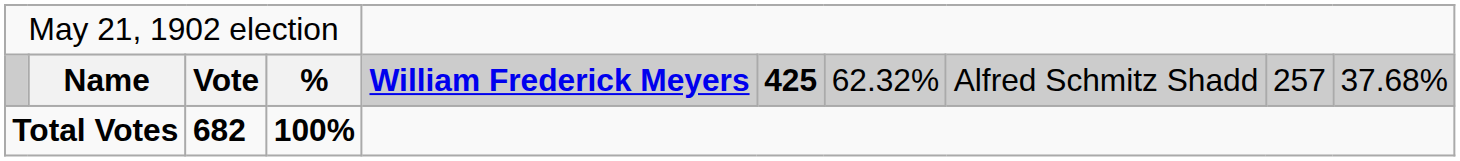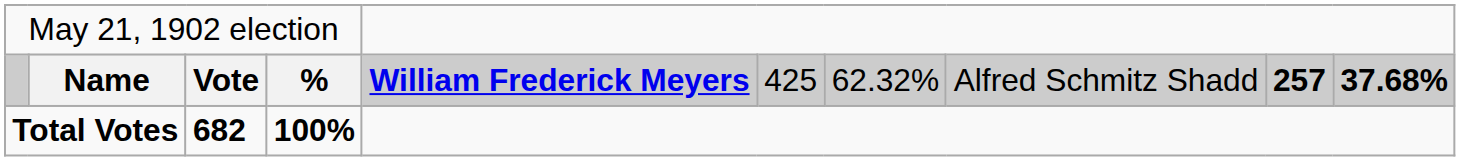(791, 79) bold -> (791, 79) normal
(1299, 79) normal -> (1299, 79) bold
(1394, 79) normal -> (1394, 79) bold
